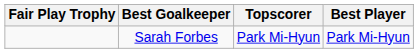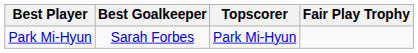columns swapped: (368, 15) <-> (62, 15)
